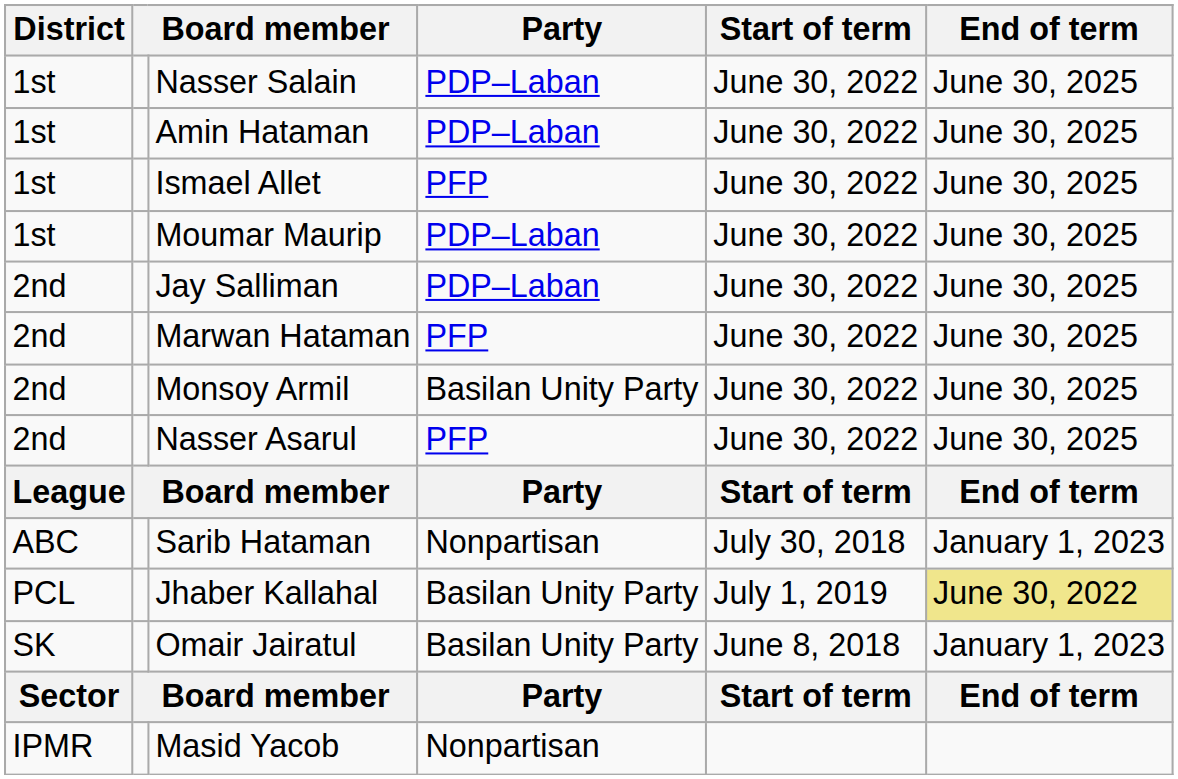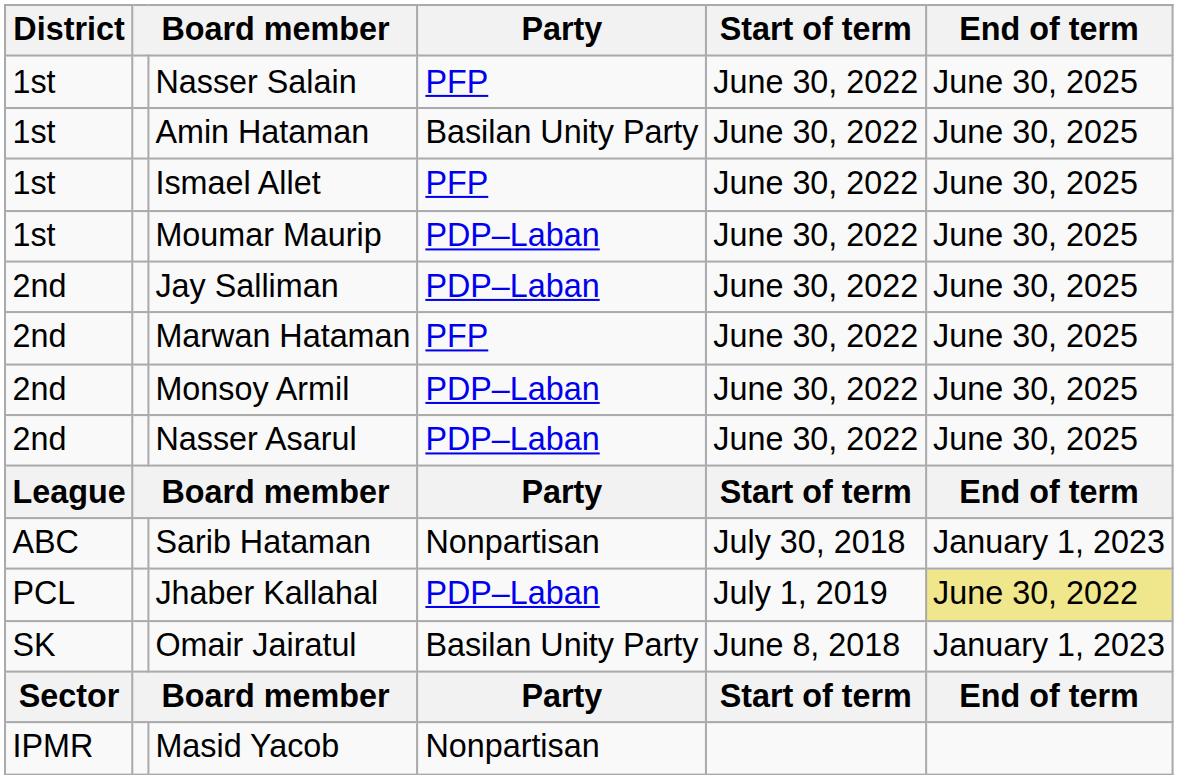(513, 81) PDP–Laban -> (457, 81) PFP
(513, 132) PDP–Laban -> (562, 132) Basilan Unity Party
(562, 388) Basilan Unity Party -> (513, 388) PDP–Laban
(457, 440) PFP -> (513, 440) PDP–Laban
(562, 593) Basilan Unity Party -> (513, 593) PDP–Laban
